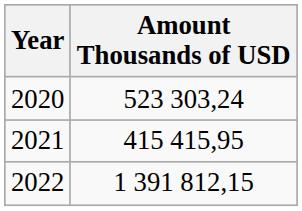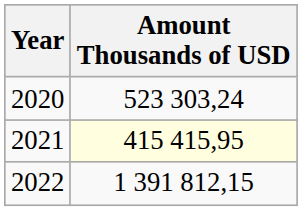(184, 140) no background -> (184, 140) lightyellow background
